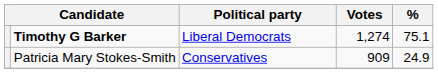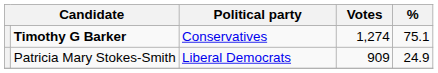(237, 36) Liberal Democrats -> (225, 36) Conservatives
(225, 57) Conservatives -> (237, 57) Liberal Democrats
